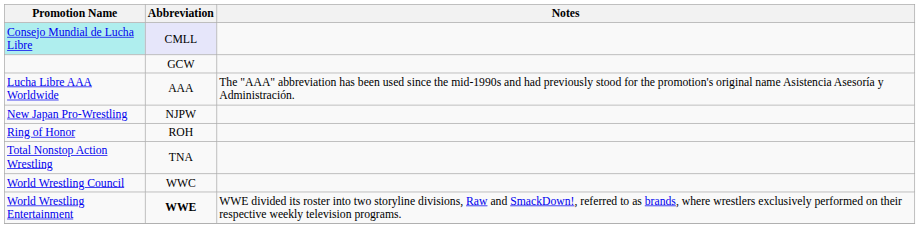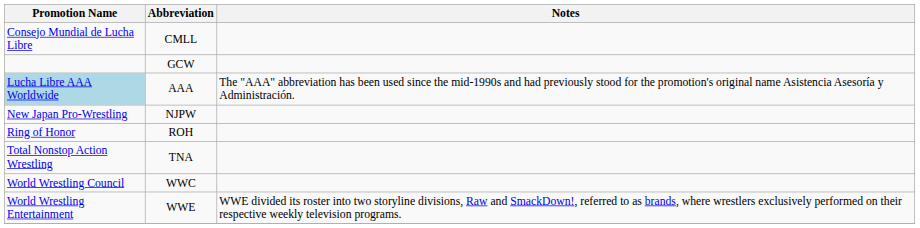(70, 38) paleturquoise background -> (70, 38) no background
(181, 38) lavender background -> (181, 38) no background
(50, 89) no background -> (50, 89) lightblue background
(181, 207) bold -> (181, 207) normal
